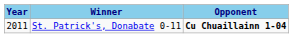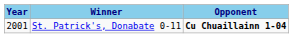(17, 26) 2011 -> (17, 26) 2001
